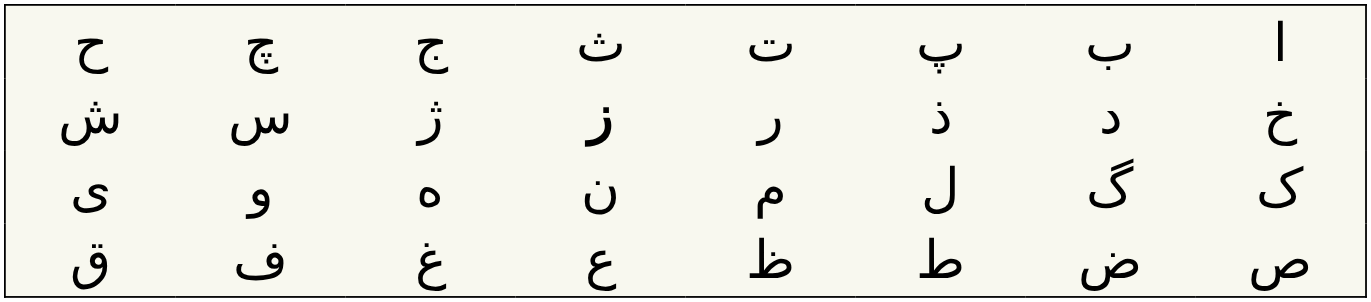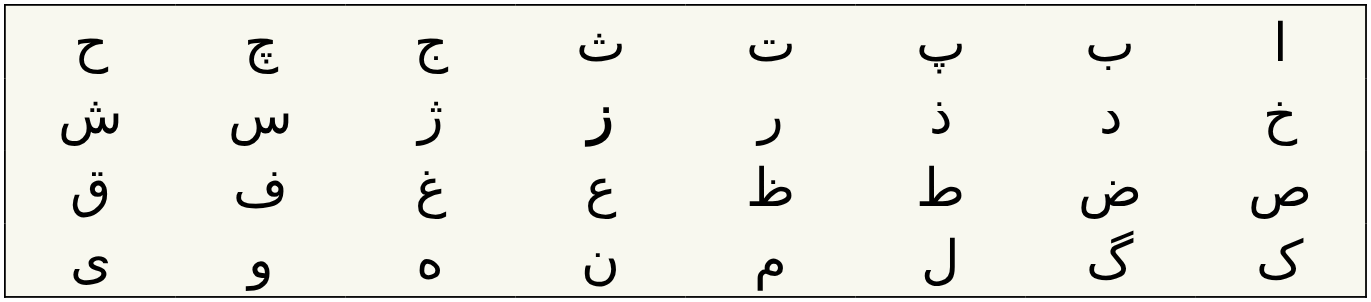rows swapped: (91, 260) <-> (91, 187)
